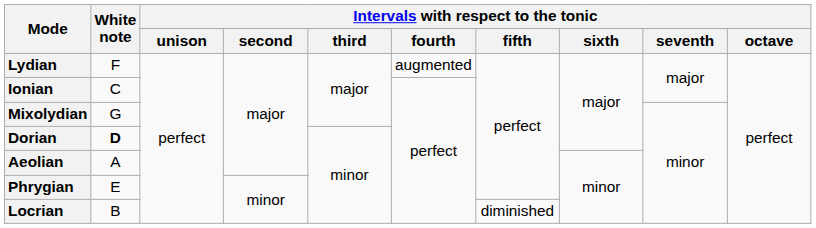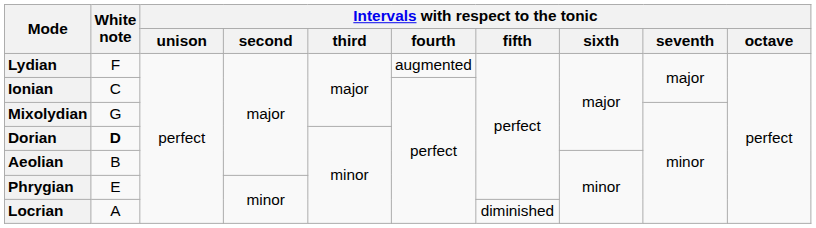(115, 162) A -> (115, 162) B
(115, 211) B -> (115, 211) A
